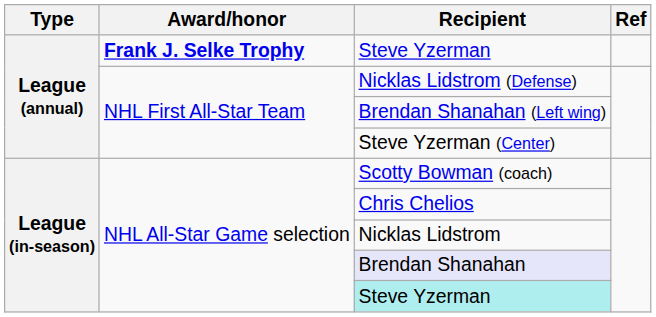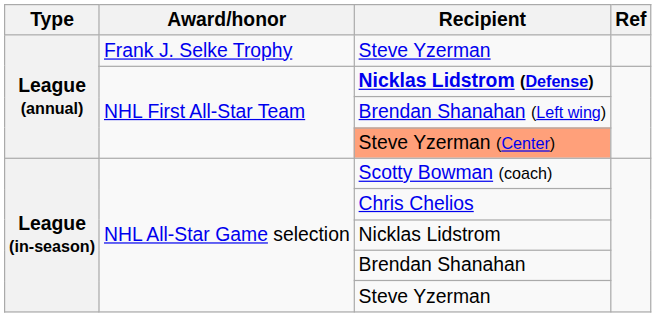(204, 50) bold -> (198, 50) normal
(468, 81) normal -> (476, 81) bold
(457, 142) no background -> (457, 142) lightsalmon background
(442, 265) lavender background -> (442, 265) no background
(425, 296) paleturquoise background -> (425, 296) no background
